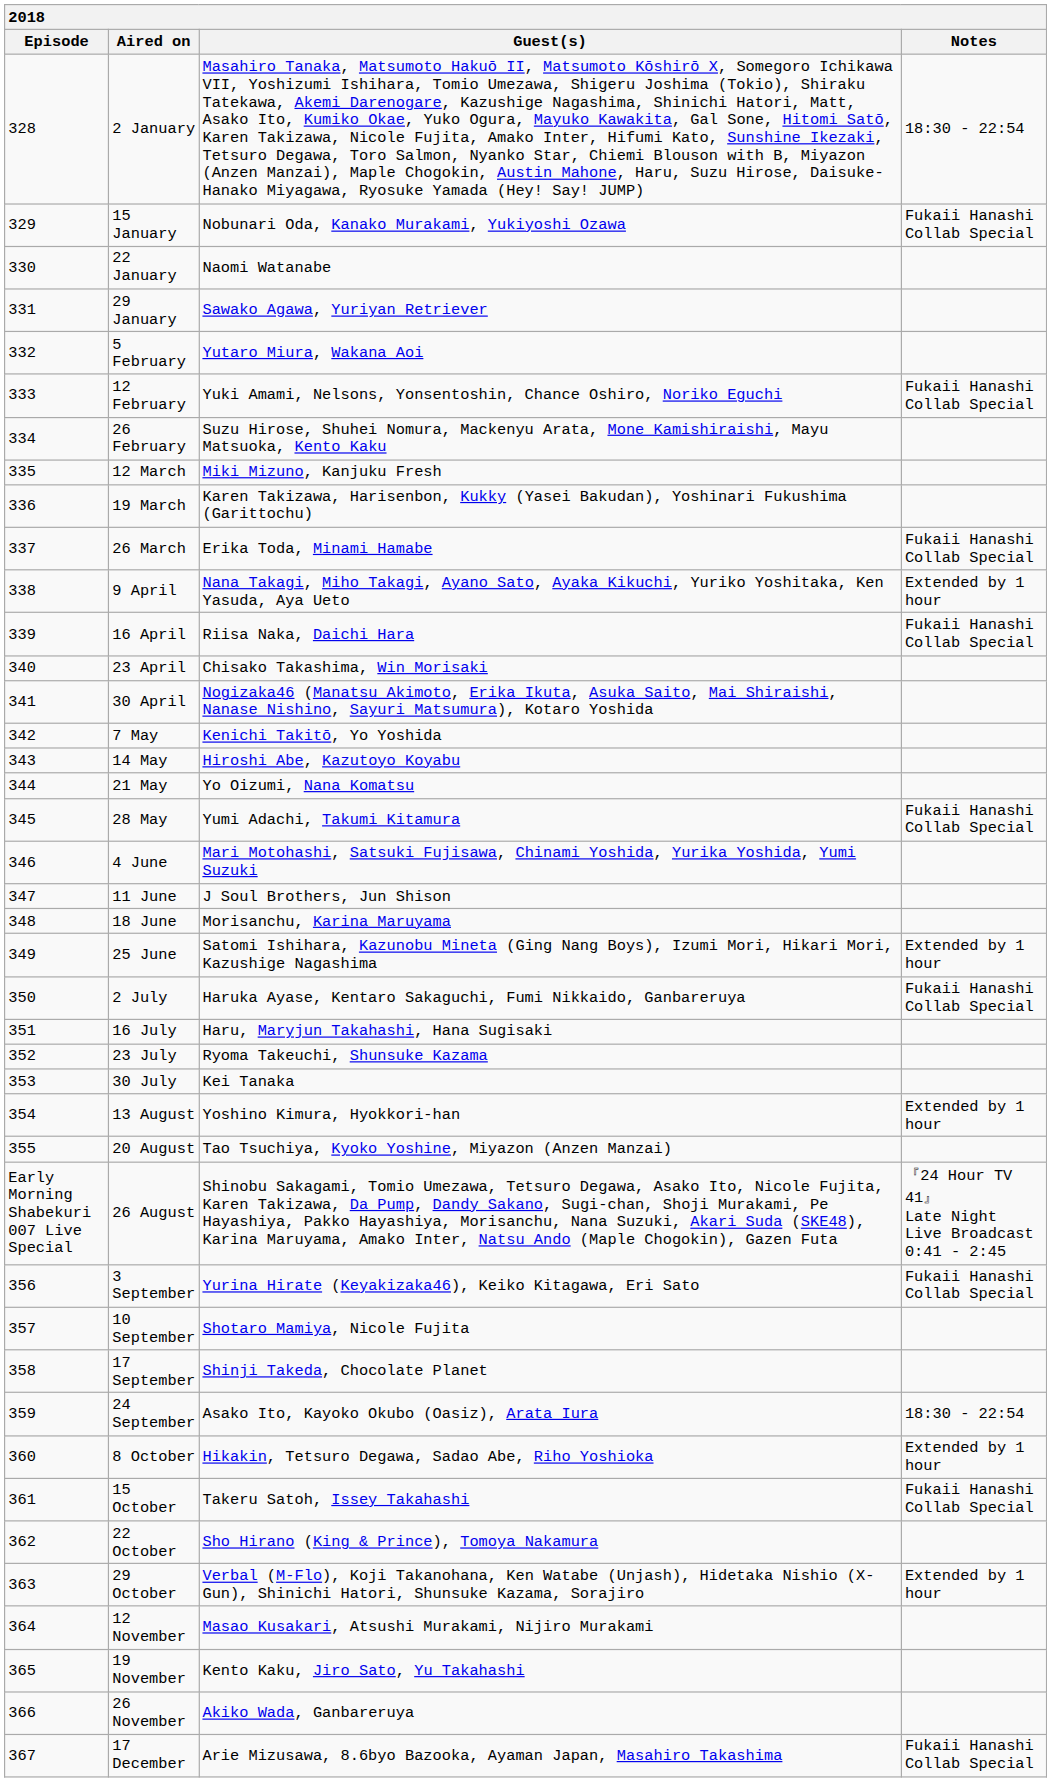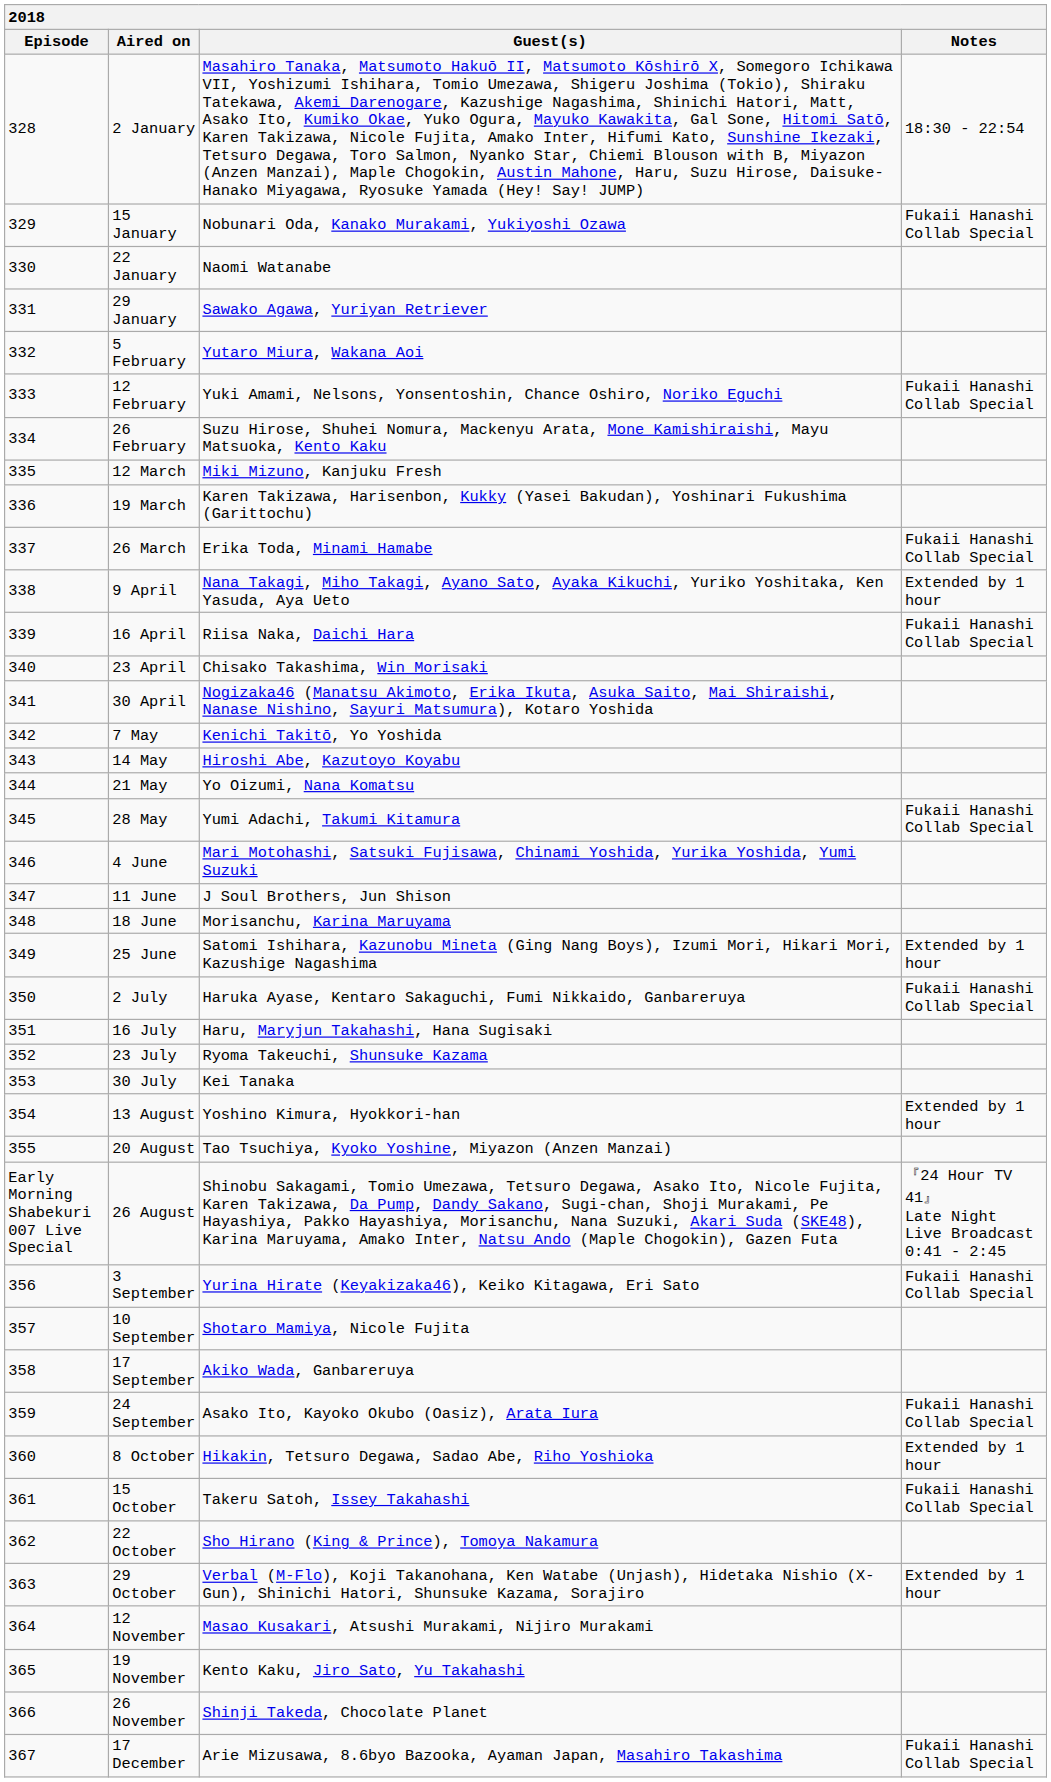(345, 1371) Shinji Takeda, Chocolate Planet -> (308, 1371) Akiko Wada, Ganbareruya
(965, 1414) 18:30 - 22:54 -> (969, 1414) Fukaii Hanashi Collab Special
(308, 1713) Akiko Wada, Ganbareruya -> (345, 1713) Shinji Takeda, Chocolate Planet
